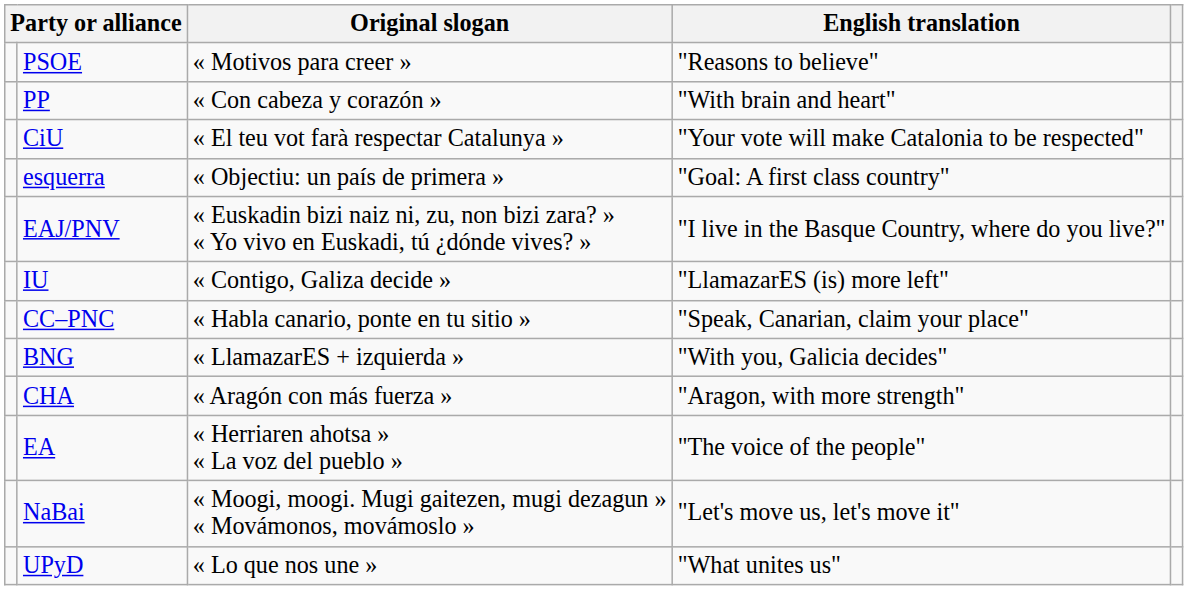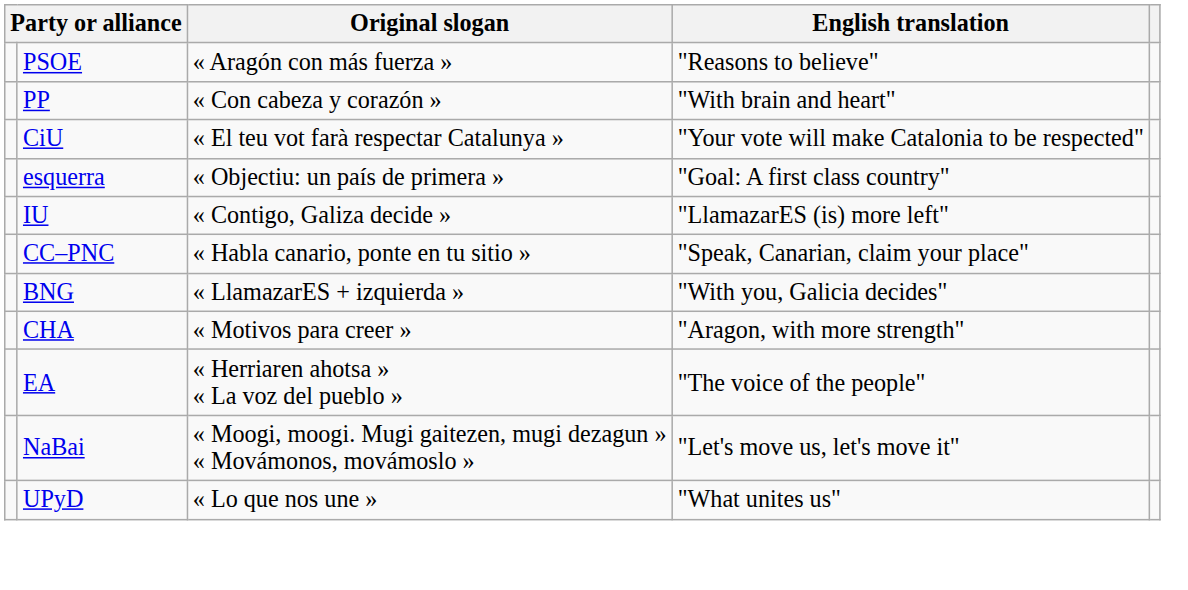(302, 61) « Motivos para creer » -> (323, 61) « Aragón con más fuerza »
- row: (71, 228)
(323, 395) « Aragón con más fuerza » -> (302, 330) « Motivos para creer »
